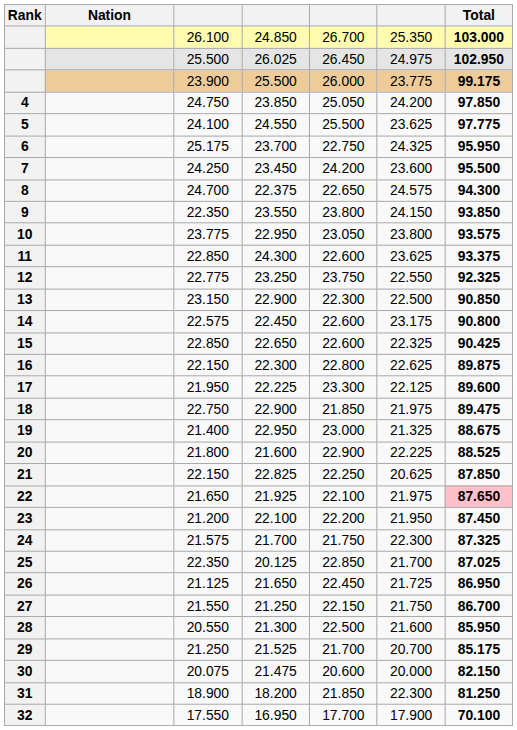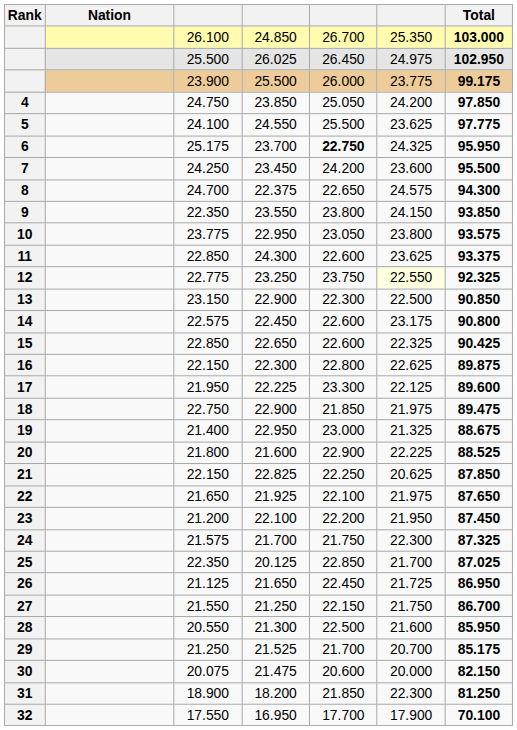(343, 146) normal -> (343, 146) bold
(411, 277) no background -> (411, 277) lightyellow background
(479, 496) pink background -> (479, 496) no background
